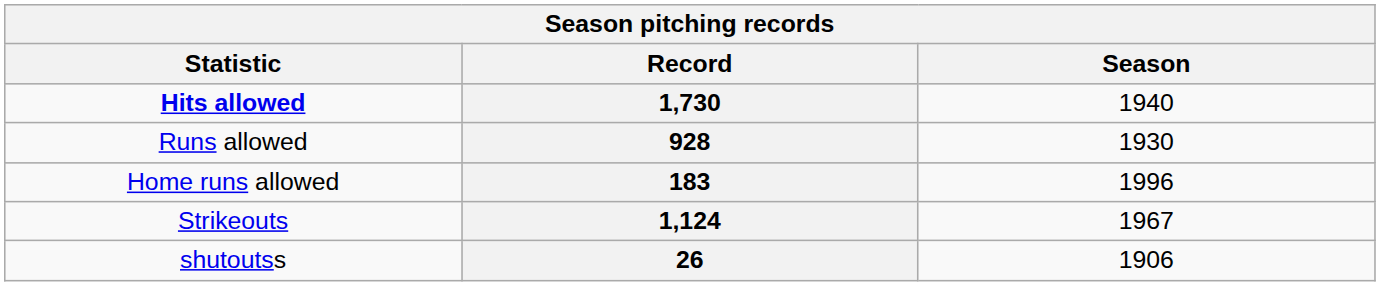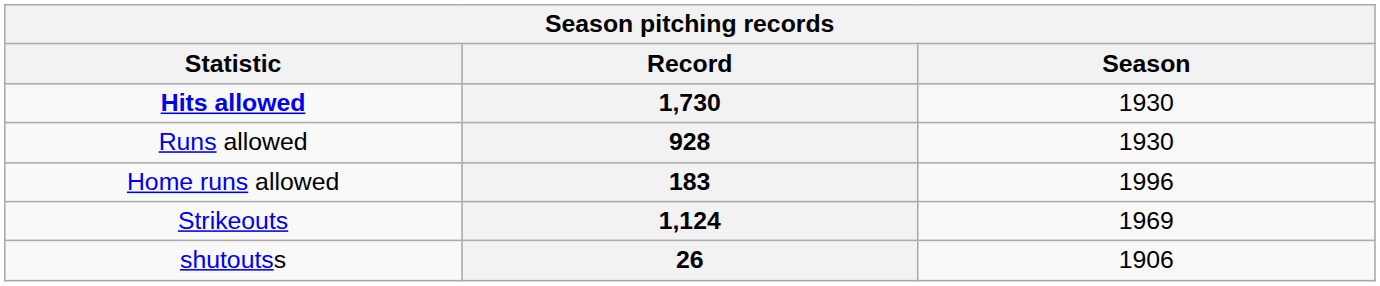(1146, 102) 1940 -> (1146, 102) 1930
(1146, 220) 1967 -> (1146, 220) 1969
